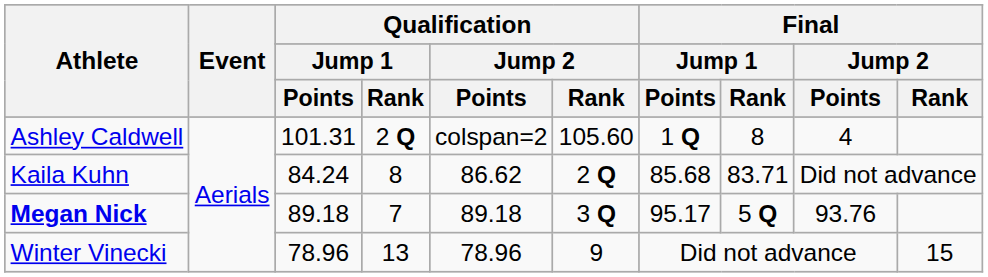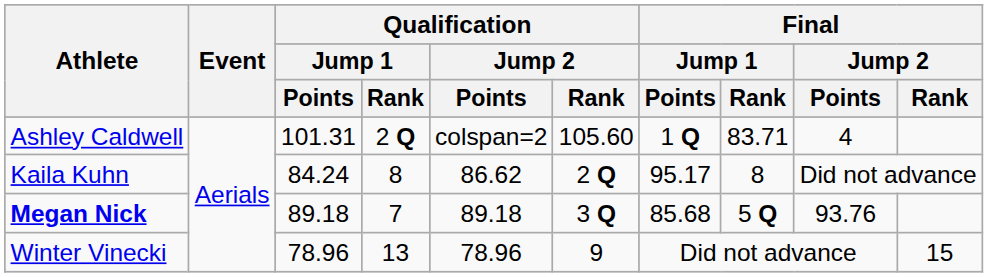(758, 136) 8 -> (758, 136) 83.71
(680, 175) 85.68 -> (680, 175) 95.17
(758, 175) 83.71 -> (758, 175) 8
(680, 214) 95.17 -> (680, 214) 85.68
